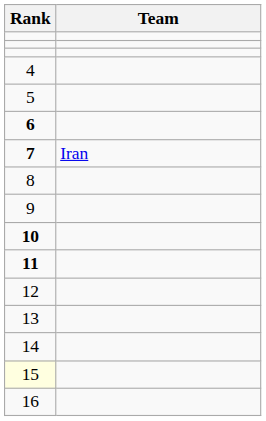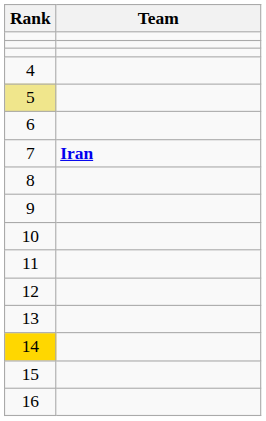(30, 97) no background -> (30, 97) khaki background
(30, 125) bold -> (30, 125) normal
(30, 153) bold -> (30, 153) normal
(74, 153) normal -> (77, 153) bold
(30, 236) bold -> (30, 236) normal
(30, 263) bold -> (30, 263) normal
(30, 346) no background -> (30, 346) gold background
(30, 374) lightyellow background -> (30, 374) no background
